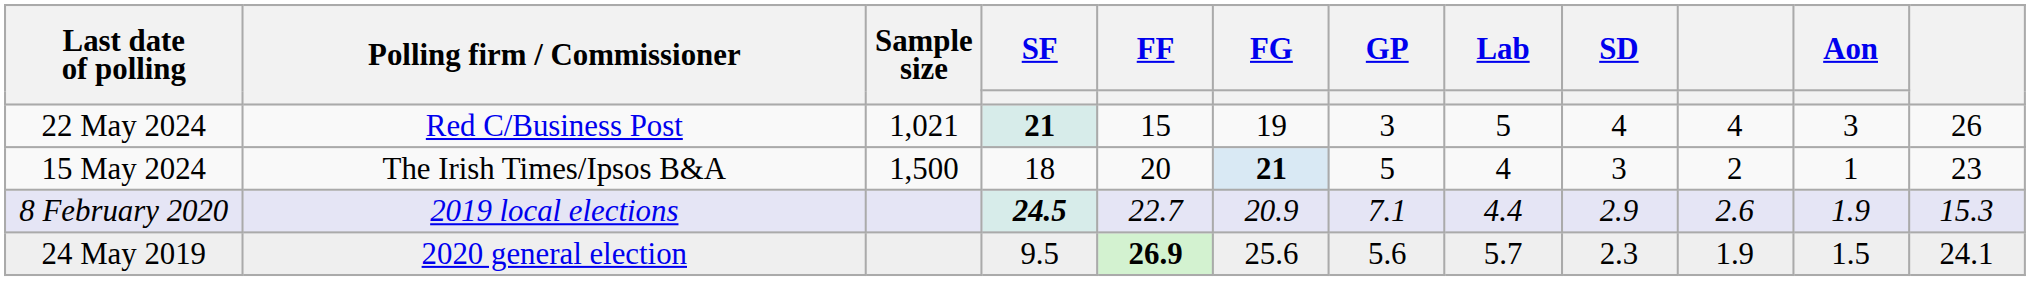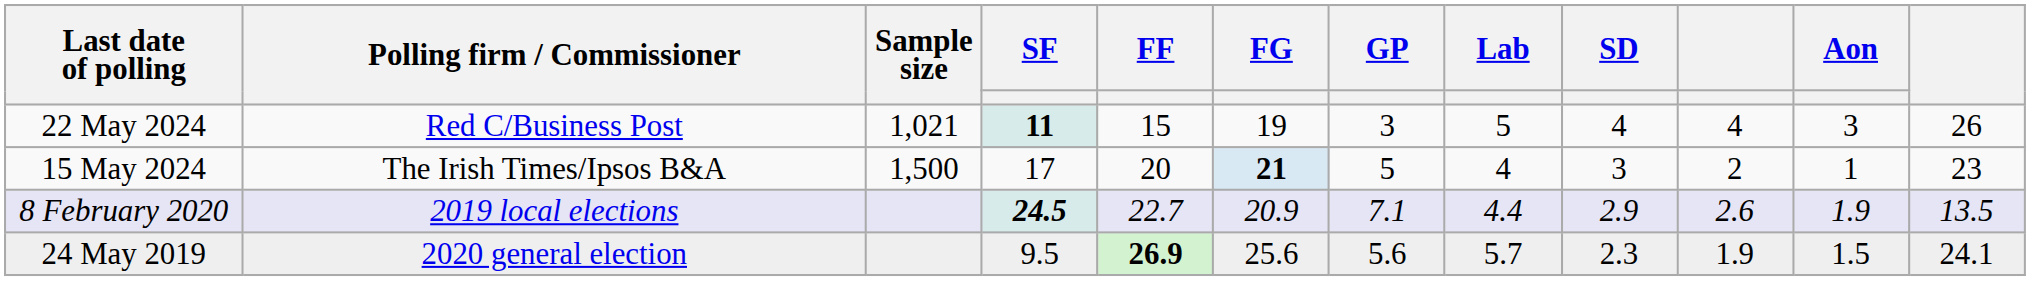(1040, 125) 21 -> (1040, 125) 11
(1040, 168) 18 -> (1040, 168) 17
(1966, 211) 15.3 -> (1966, 211) 13.5
